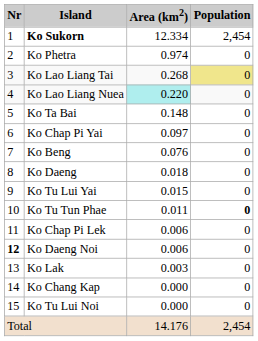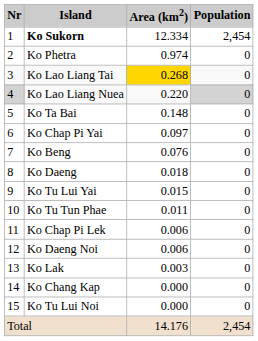(174, 75) no background -> (174, 75) gold background
(247, 75) khaki background -> (247, 75) no background
(10, 94) no background -> (10, 94) lightgrey background
(174, 94) paleturquoise background -> (174, 94) no background
(247, 94) no background -> (247, 94) lightgrey background
(247, 210) bold -> (247, 210) normal
(13, 248) bold -> (13, 248) normal
